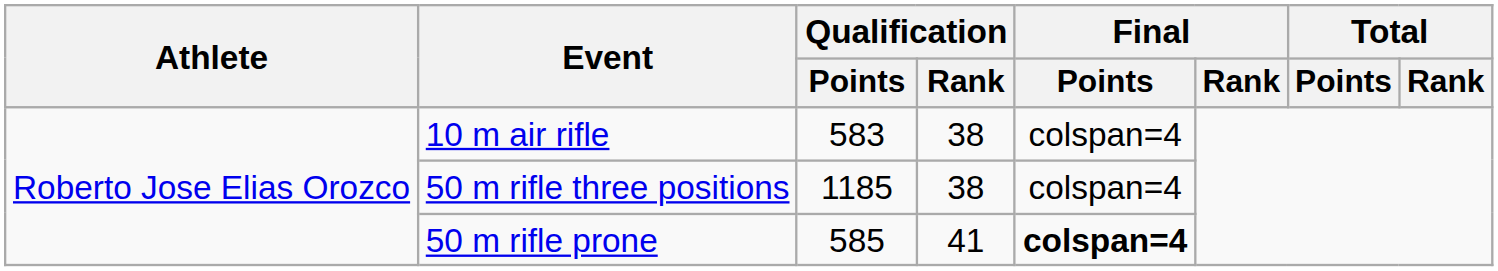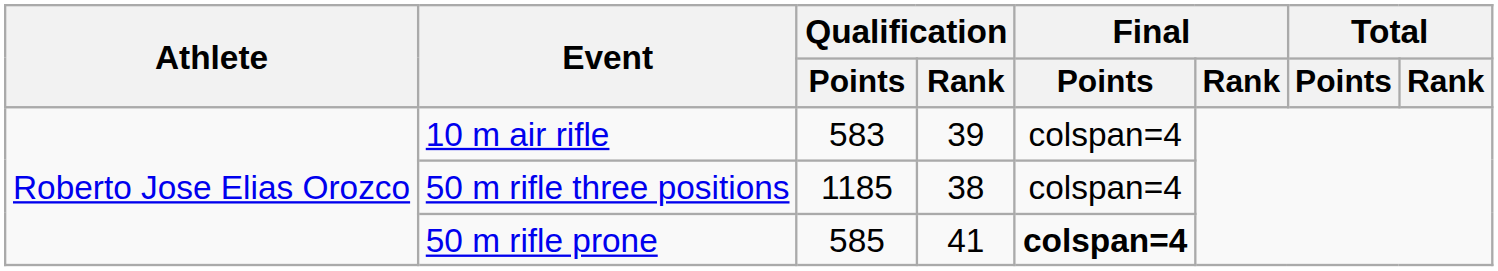(966, 135) 38 -> (966, 135) 39
